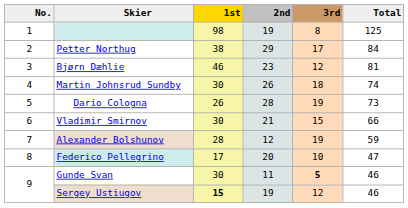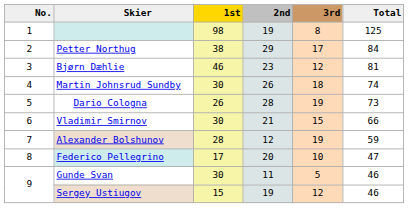(318, 175) bold -> (318, 175) normal
(218, 194) bold -> (218, 194) normal
